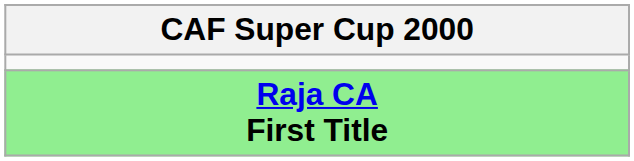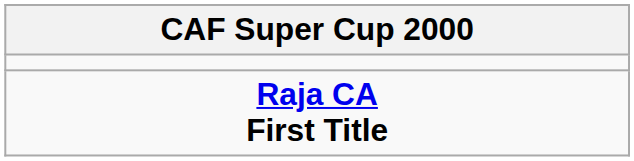(317, 112) lightgreen background -> (317, 112) no background
